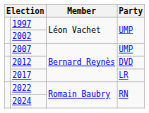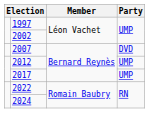(126, 50) UMP -> (126, 50) DVD
(126, 62) DVD -> (126, 62) UMP
(124, 75) LR -> (126, 75) UMP
